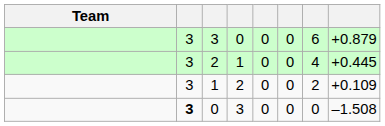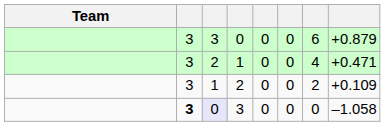(354, 62) +0.445 -> (354, 62) +0.471
(215, 109) no background -> (215, 109) lavender background
(354, 109) –1.508 -> (354, 109) –1.058
